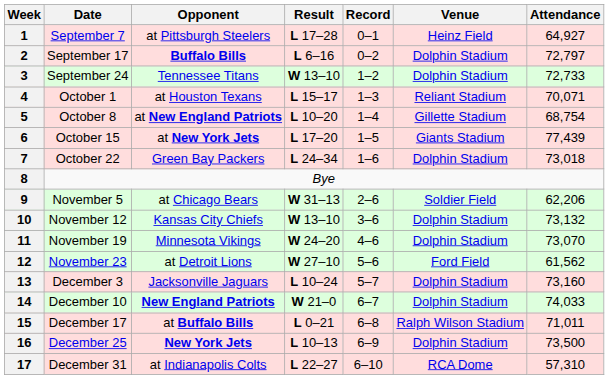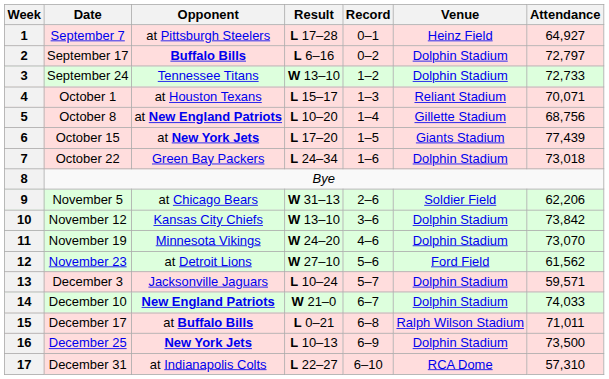(565, 117) 68,754 -> (565, 117) 68,756
(565, 220) 73,132 -> (565, 220) 73,842
(565, 281) 73,160 -> (565, 281) 59,571
